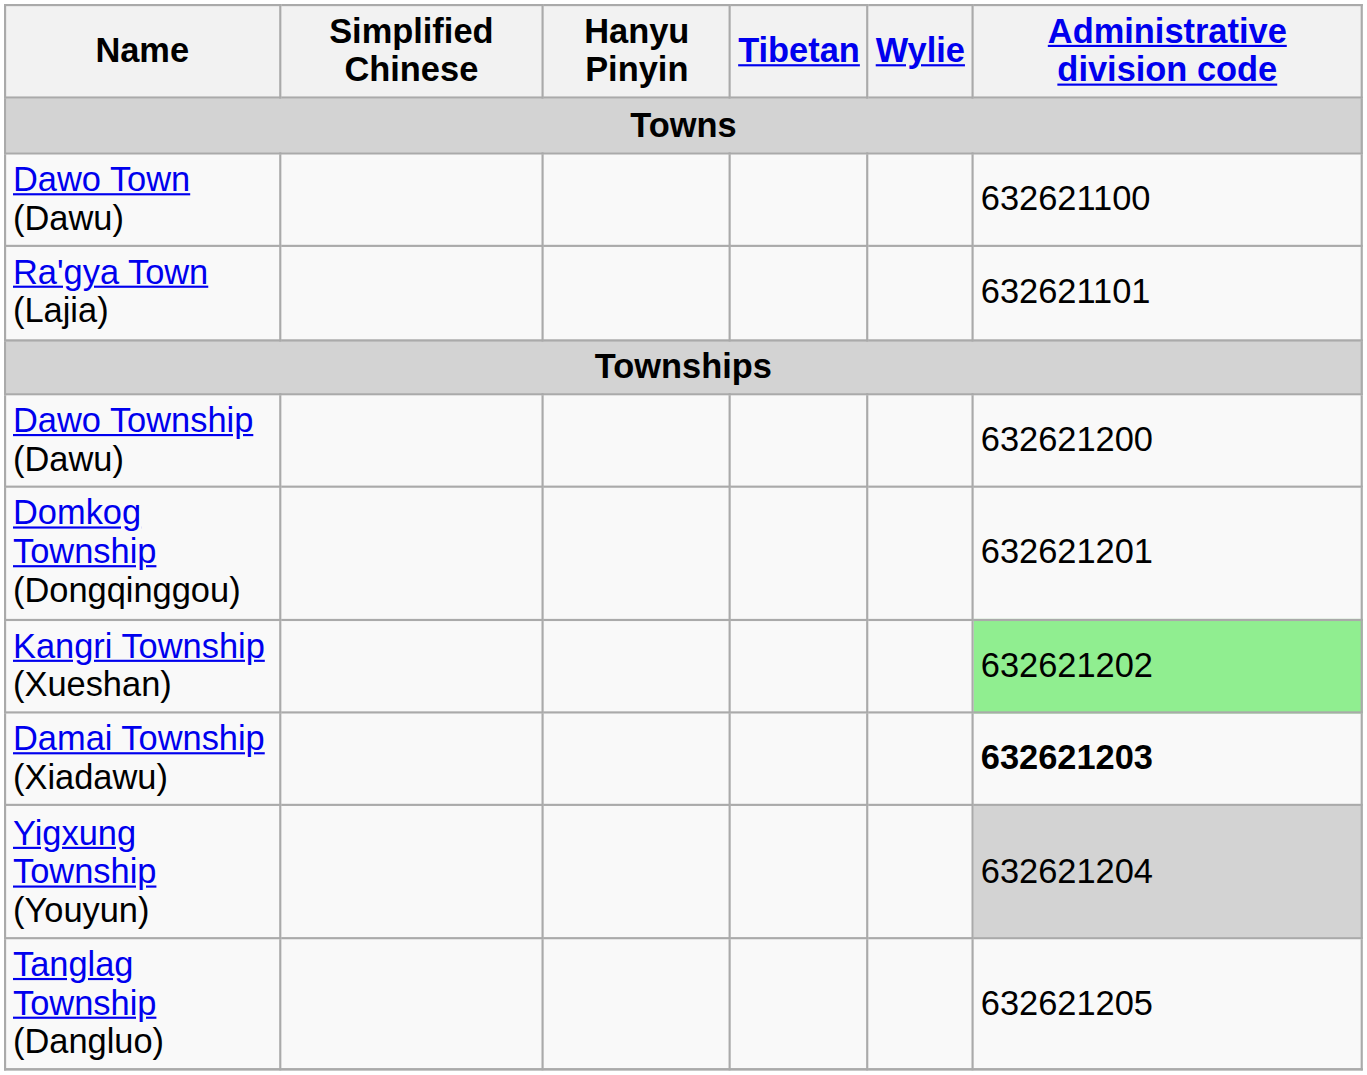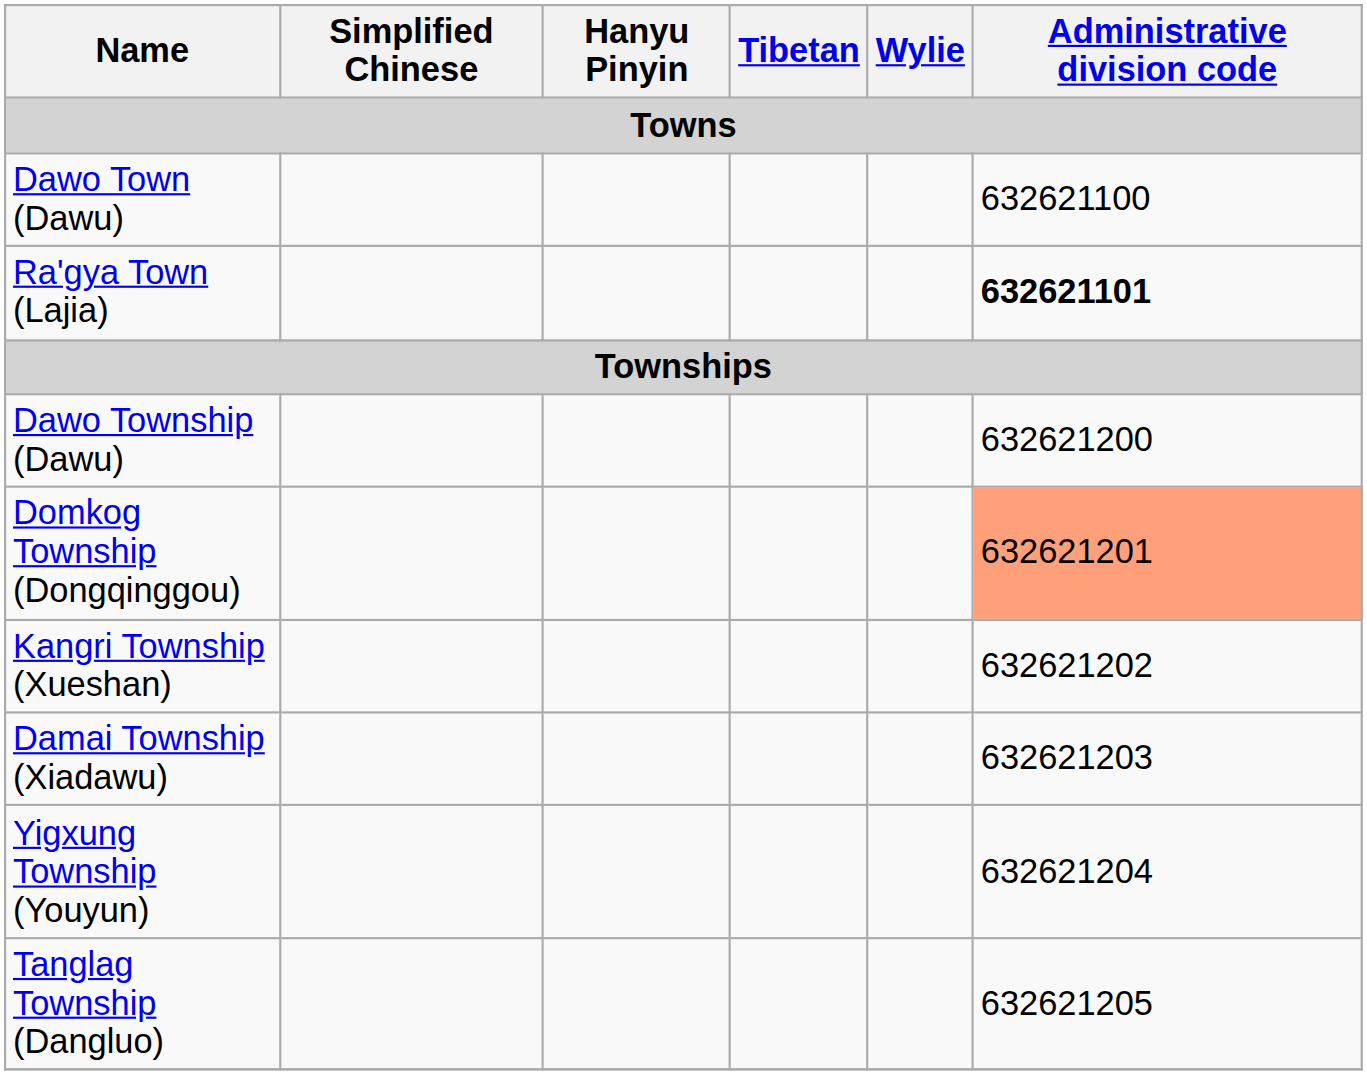(1066, 292) normal -> (1066, 292) bold
(1067, 552) no background -> (1067, 552) lightsalmon background
(1067, 665) lightgreen background -> (1067, 665) no background
(1067, 758) bold -> (1067, 758) normal
(1067, 871) lightgrey background -> (1067, 871) no background
